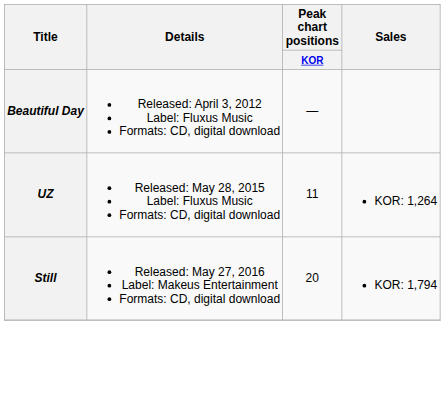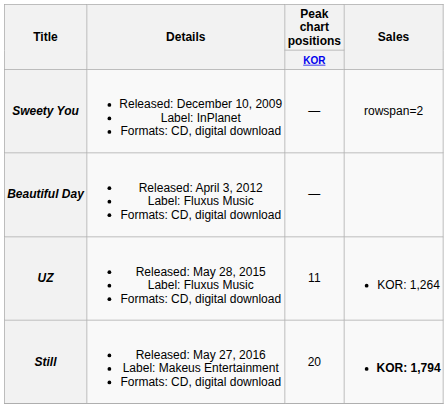+ row: (45, 111)
(391, 285) normal -> (394, 369) bold
